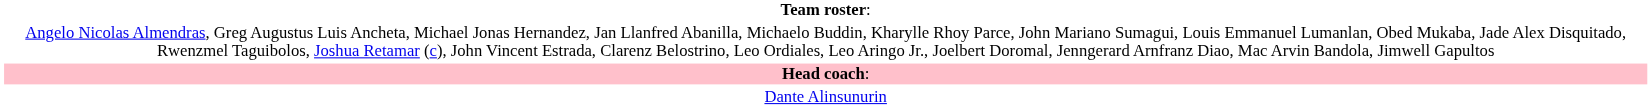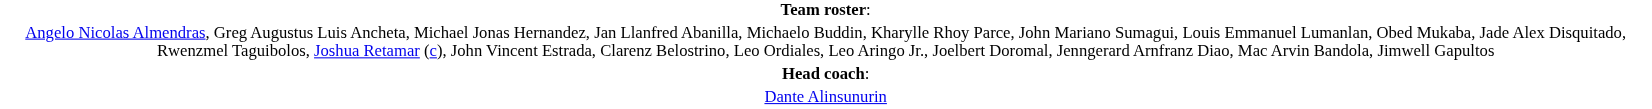(826, 73) pink background -> (826, 73) no background
